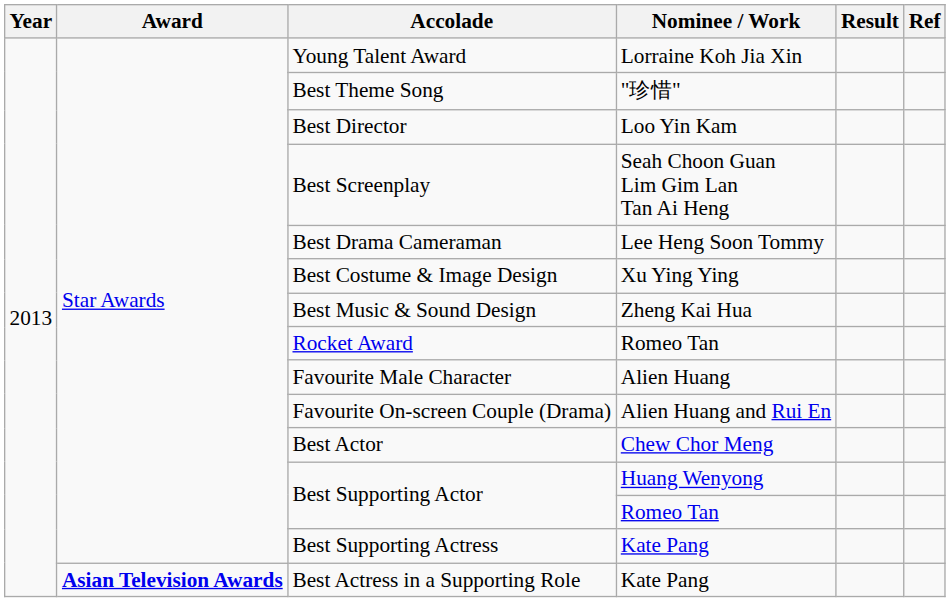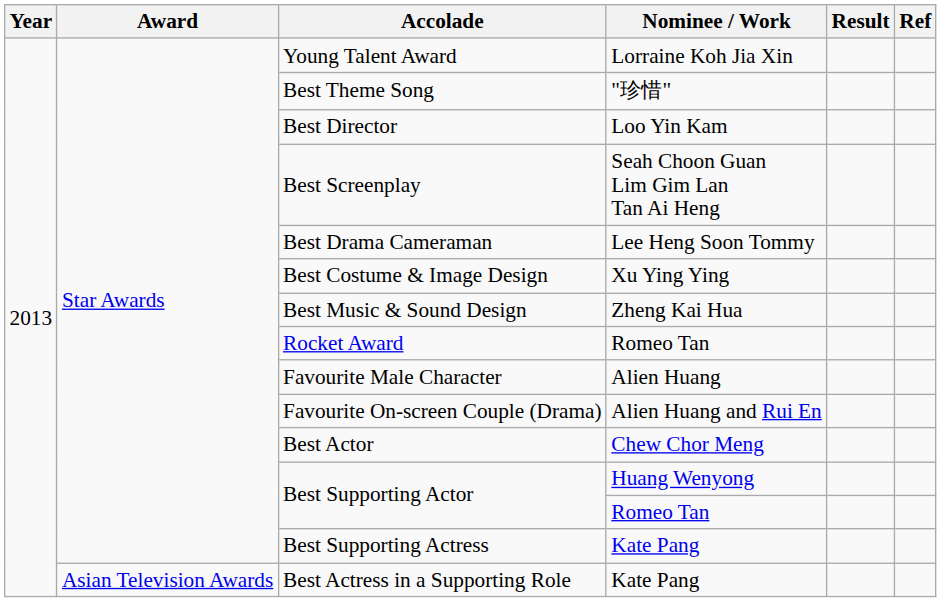(172, 579) bold -> (168, 579) normal
